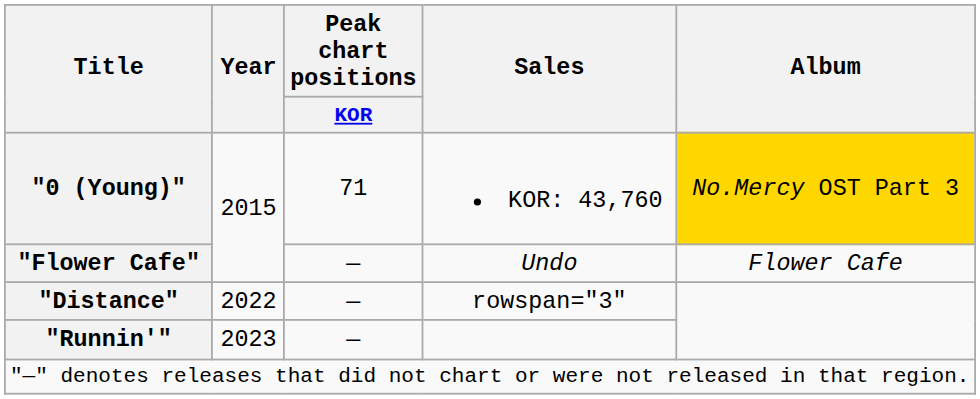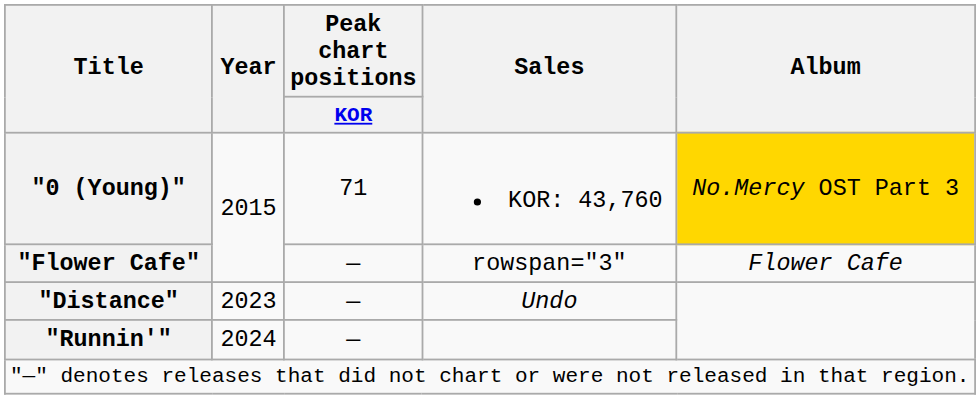(549, 263) Undo -> (549, 263) rowspan="3"
(248, 302) 2022 -> (248, 302) 2023
(549, 302) rowspan="3" -> (549, 302) Undo
(248, 340) 2023 -> (248, 340) 2024
